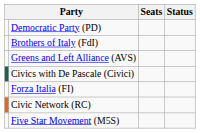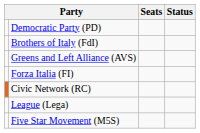- row: (73, 74)
+ row: (40, 105)
